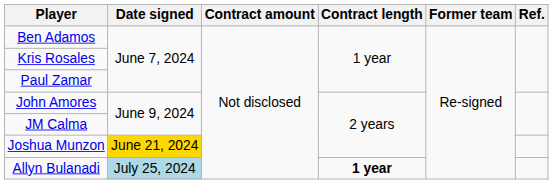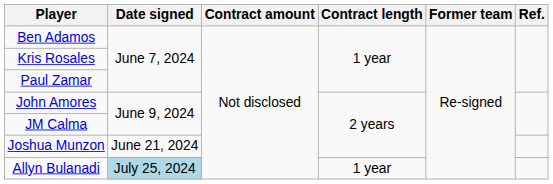(155, 146) gold background -> (155, 146) no background
(372, 168) bold -> (372, 168) normal
